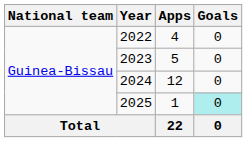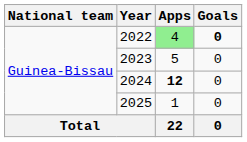(175, 38) no background -> (175, 38) lightgreen background
(218, 38) normal -> (218, 38) bold
(175, 82) normal -> (175, 82) bold
(218, 104) paleturquoise background -> (218, 104) no background
